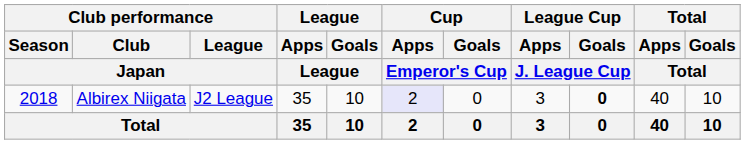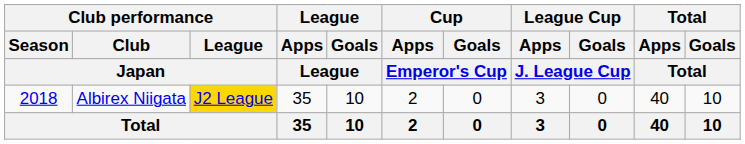(233, 98) no background -> (233, 98) gold background
(413, 98) lavender background -> (413, 98) no background
(602, 98) bold -> (602, 98) normal
